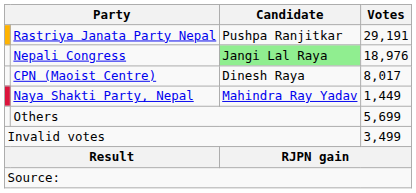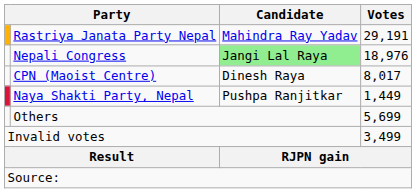(282, 35) Pushpa Ranjitkar -> (290, 35) Mahindra Ray Yadav
(290, 96) Mahindra Ray Yadav -> (282, 96) Pushpa Ranjitkar
